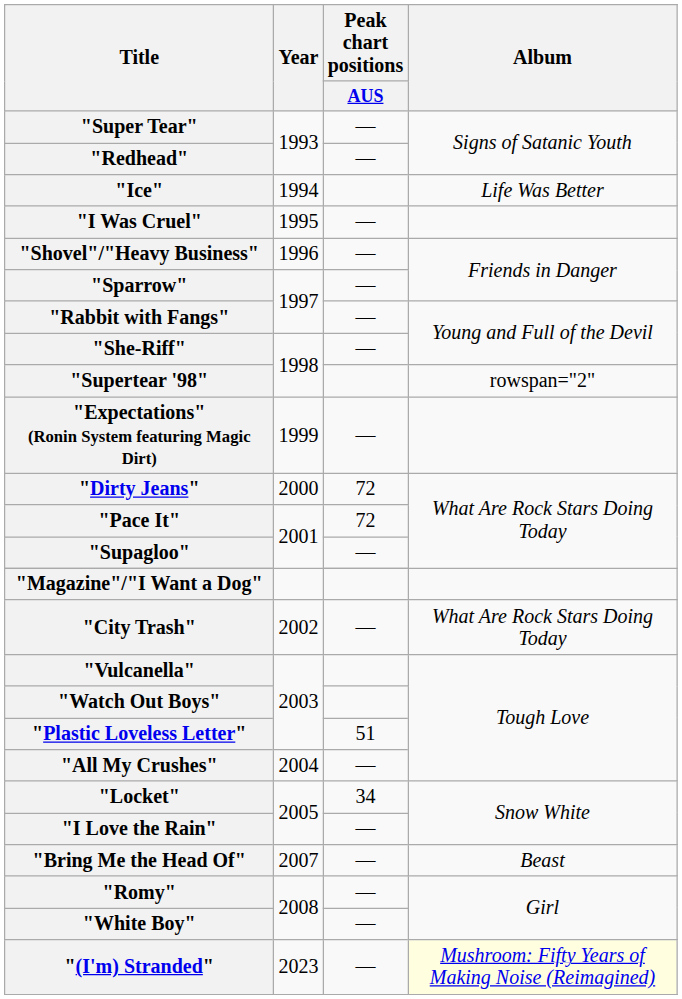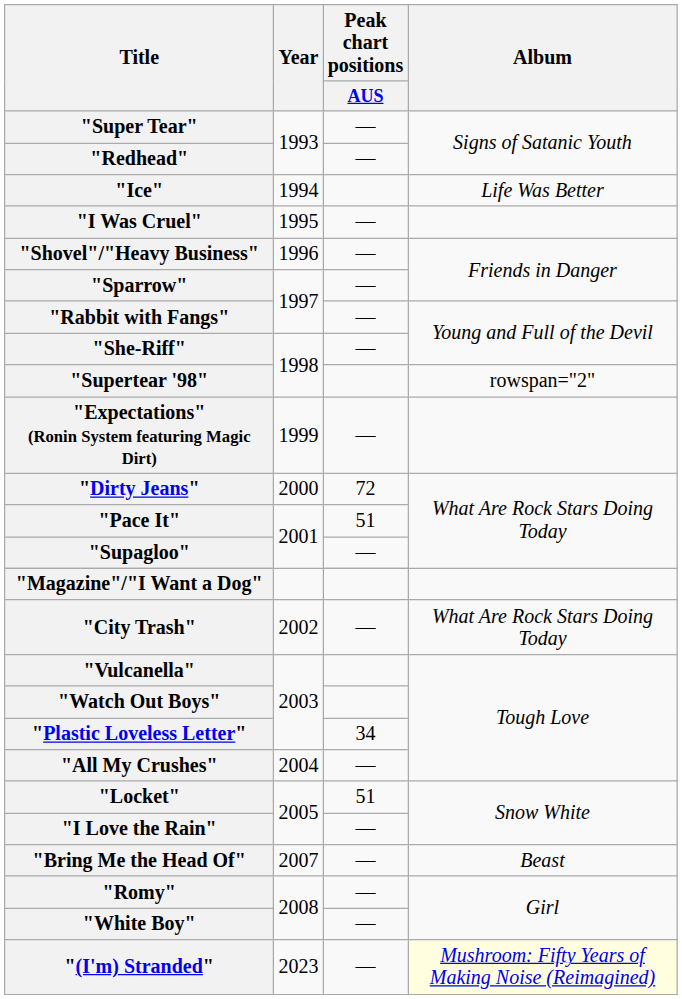(365, 520) 72 -> (365, 520) 51
(365, 733) 51 -> (365, 733) 34
(365, 796) 34 -> (365, 796) 51
